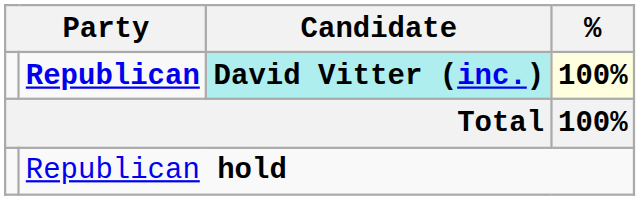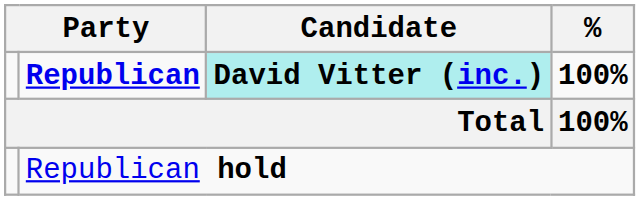(593, 76) lightyellow background -> (593, 76) no background
